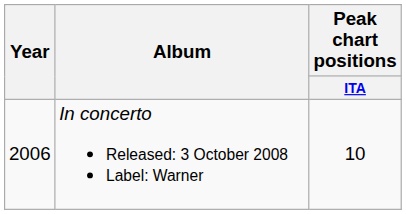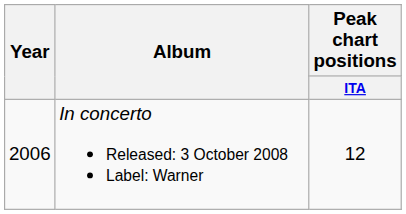(355, 154) 10 -> (355, 154) 12
